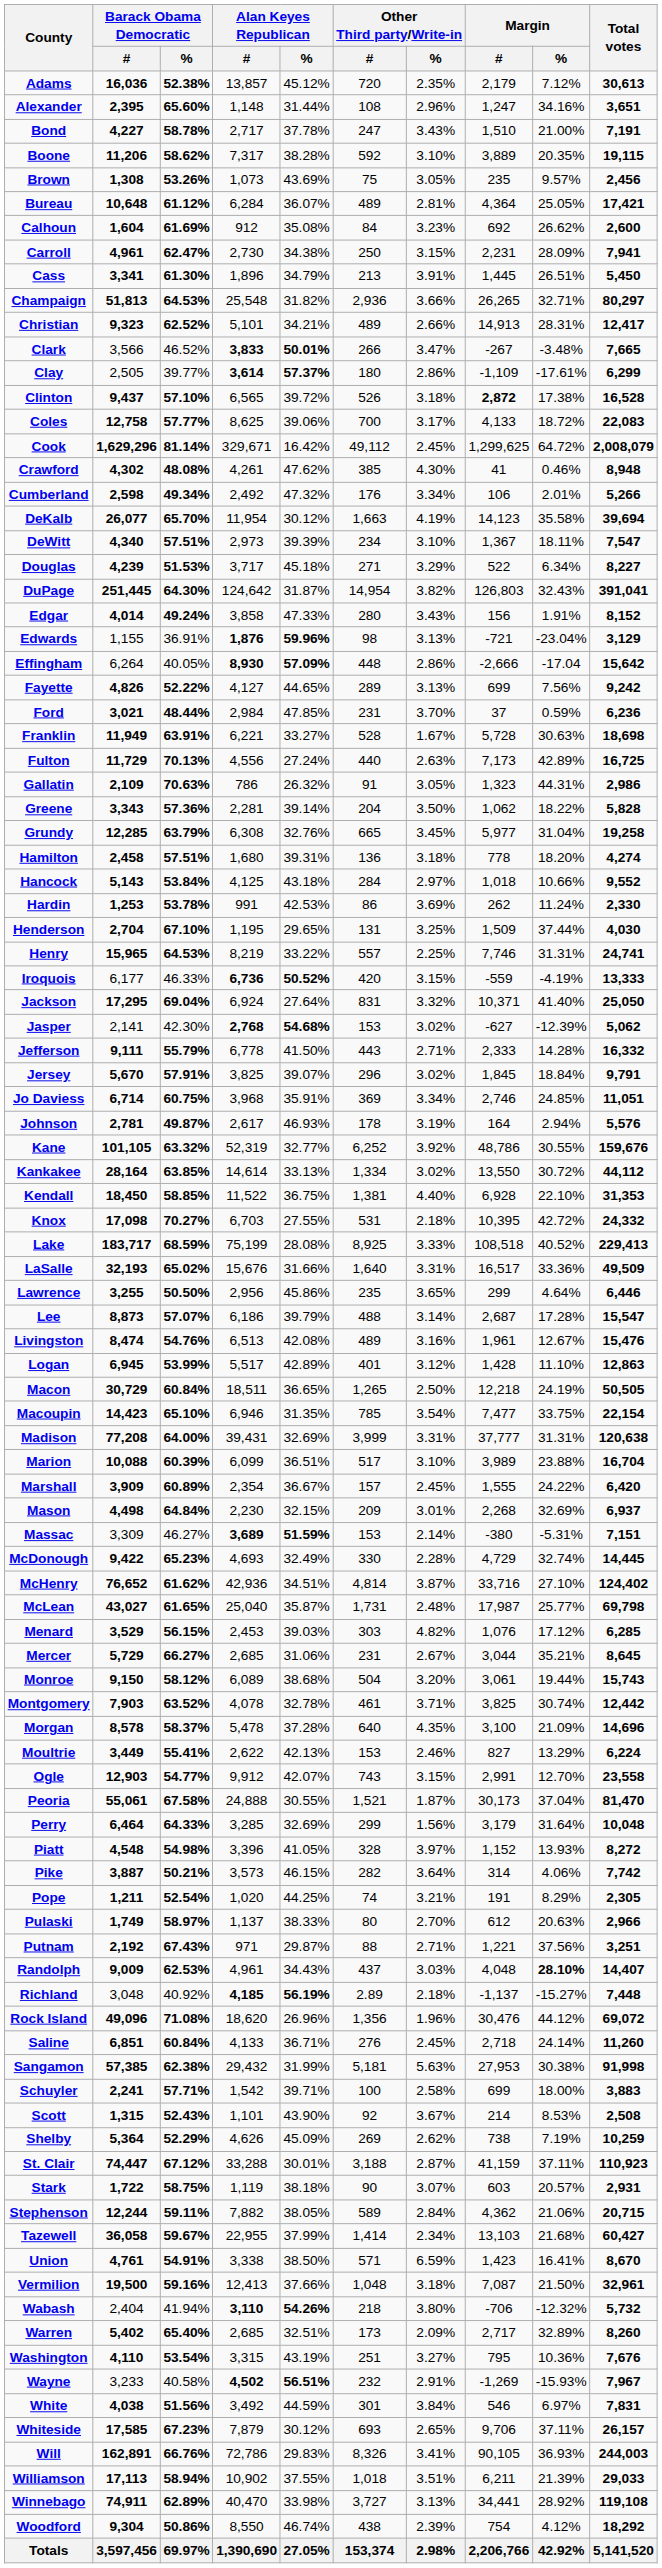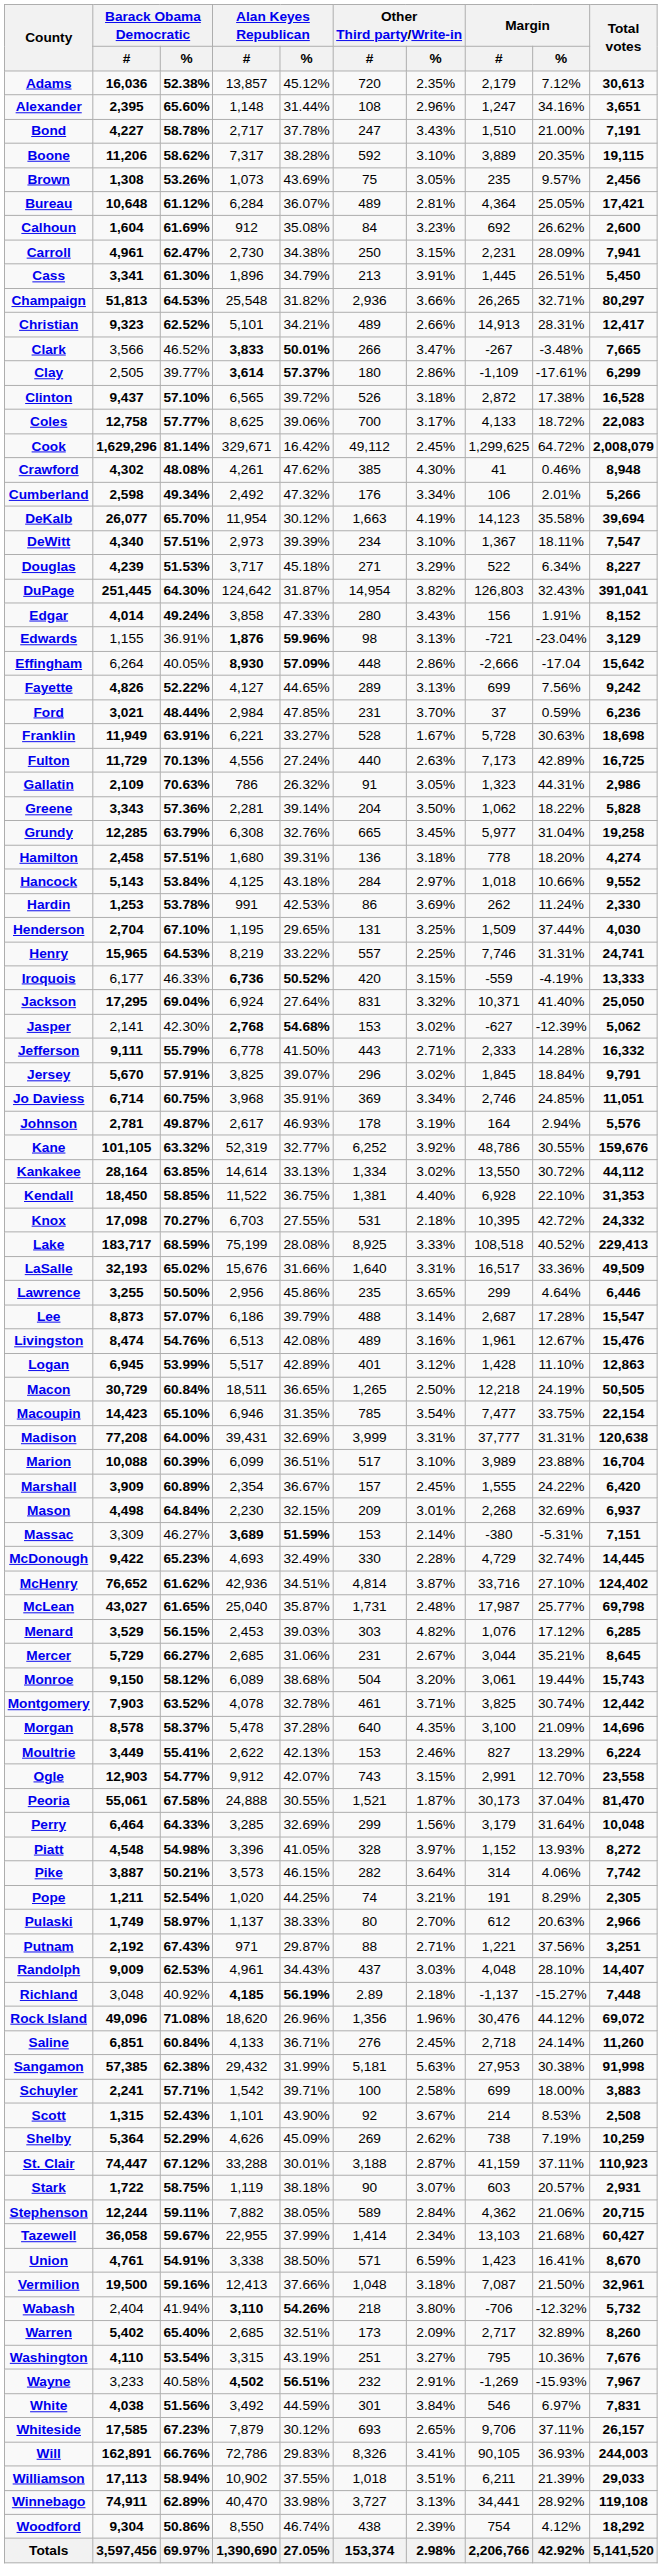(499, 397) bold -> (499, 397) normal
(561, 1970) bold -> (561, 1970) normal
